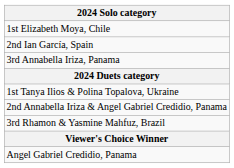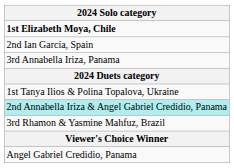(58, 29) normal -> (61, 29) bold
(117, 107) no background -> (117, 107) paleturquoise background
